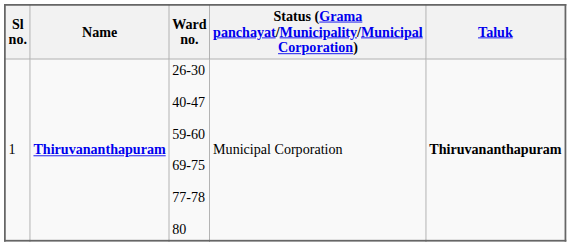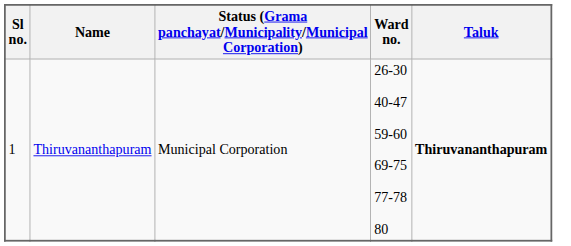columns swapped: (189, 32) <-> (318, 32)
(100, 149) bold -> (92, 149) normal
